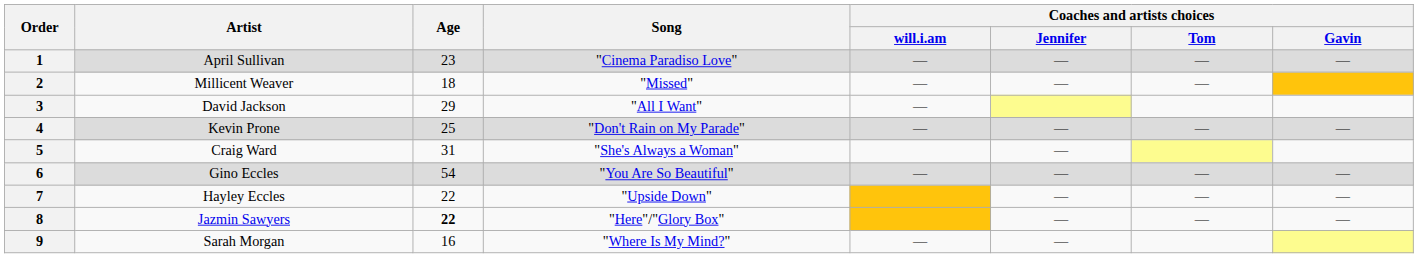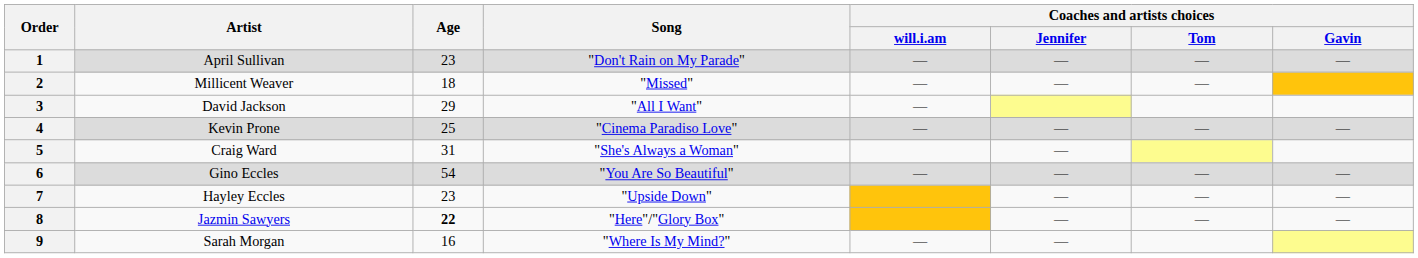(667, 60) "Cinema Paradiso Love" -> (667, 60) "Don't Rain on My Parade"
(667, 128) "Don't Rain on My Parade" -> (667, 128) "Cinema Paradiso Love"
(448, 196) 22 -> (448, 196) 23
